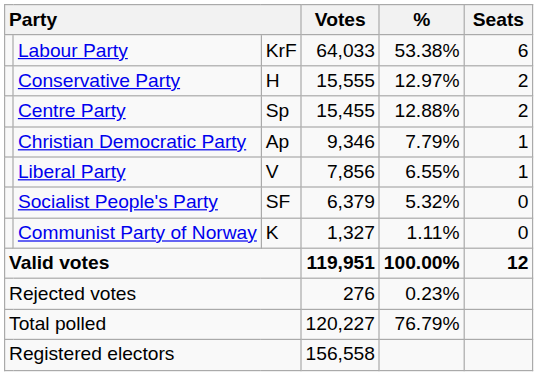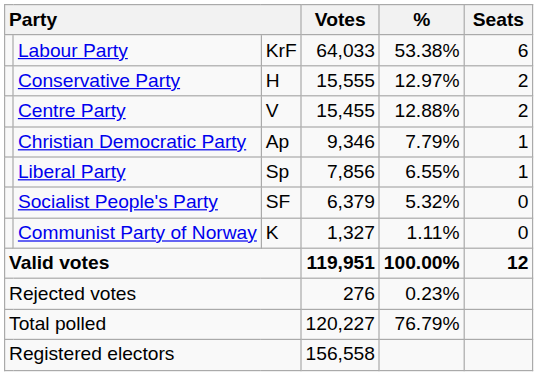(277, 111) Sp -> (272, 111) V
(272, 171) V -> (277, 171) Sp
